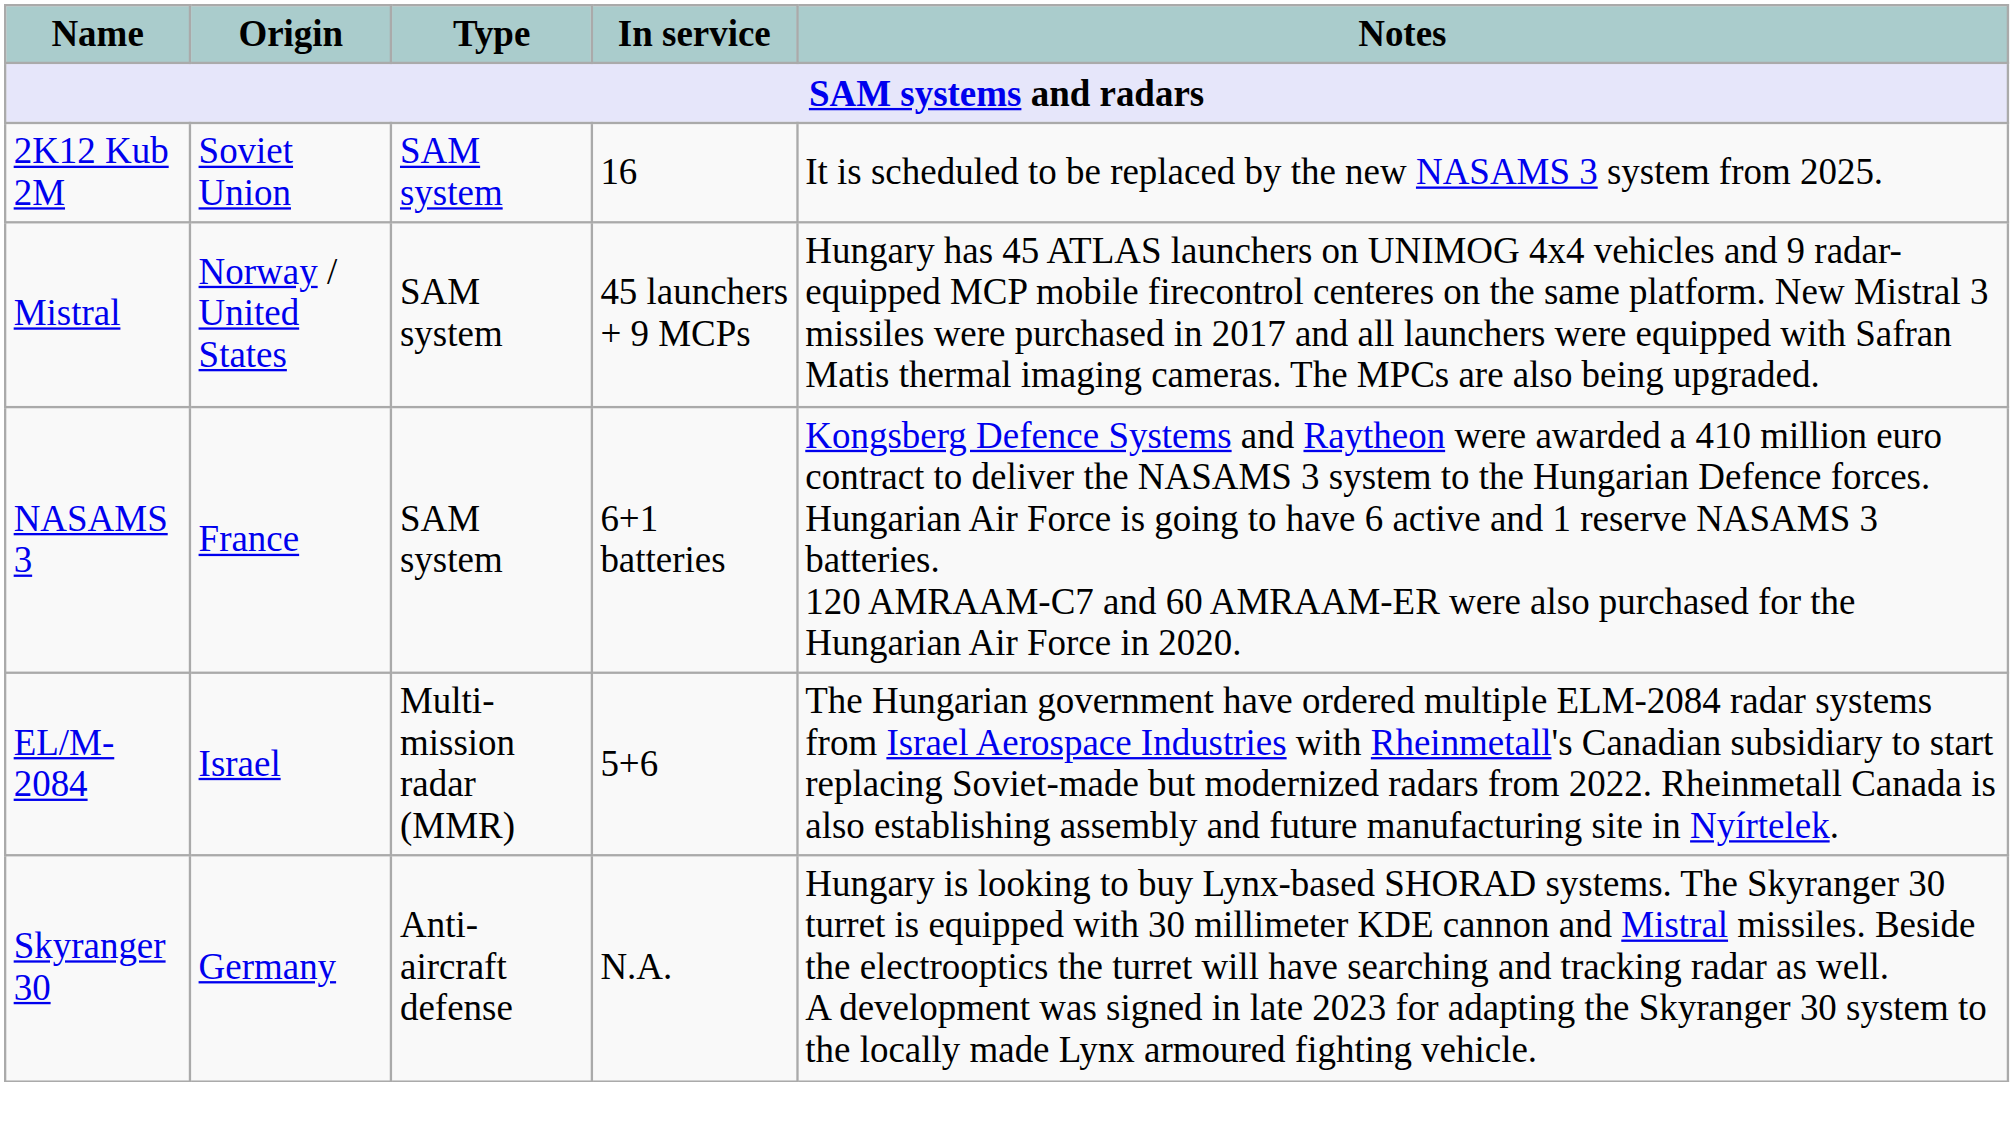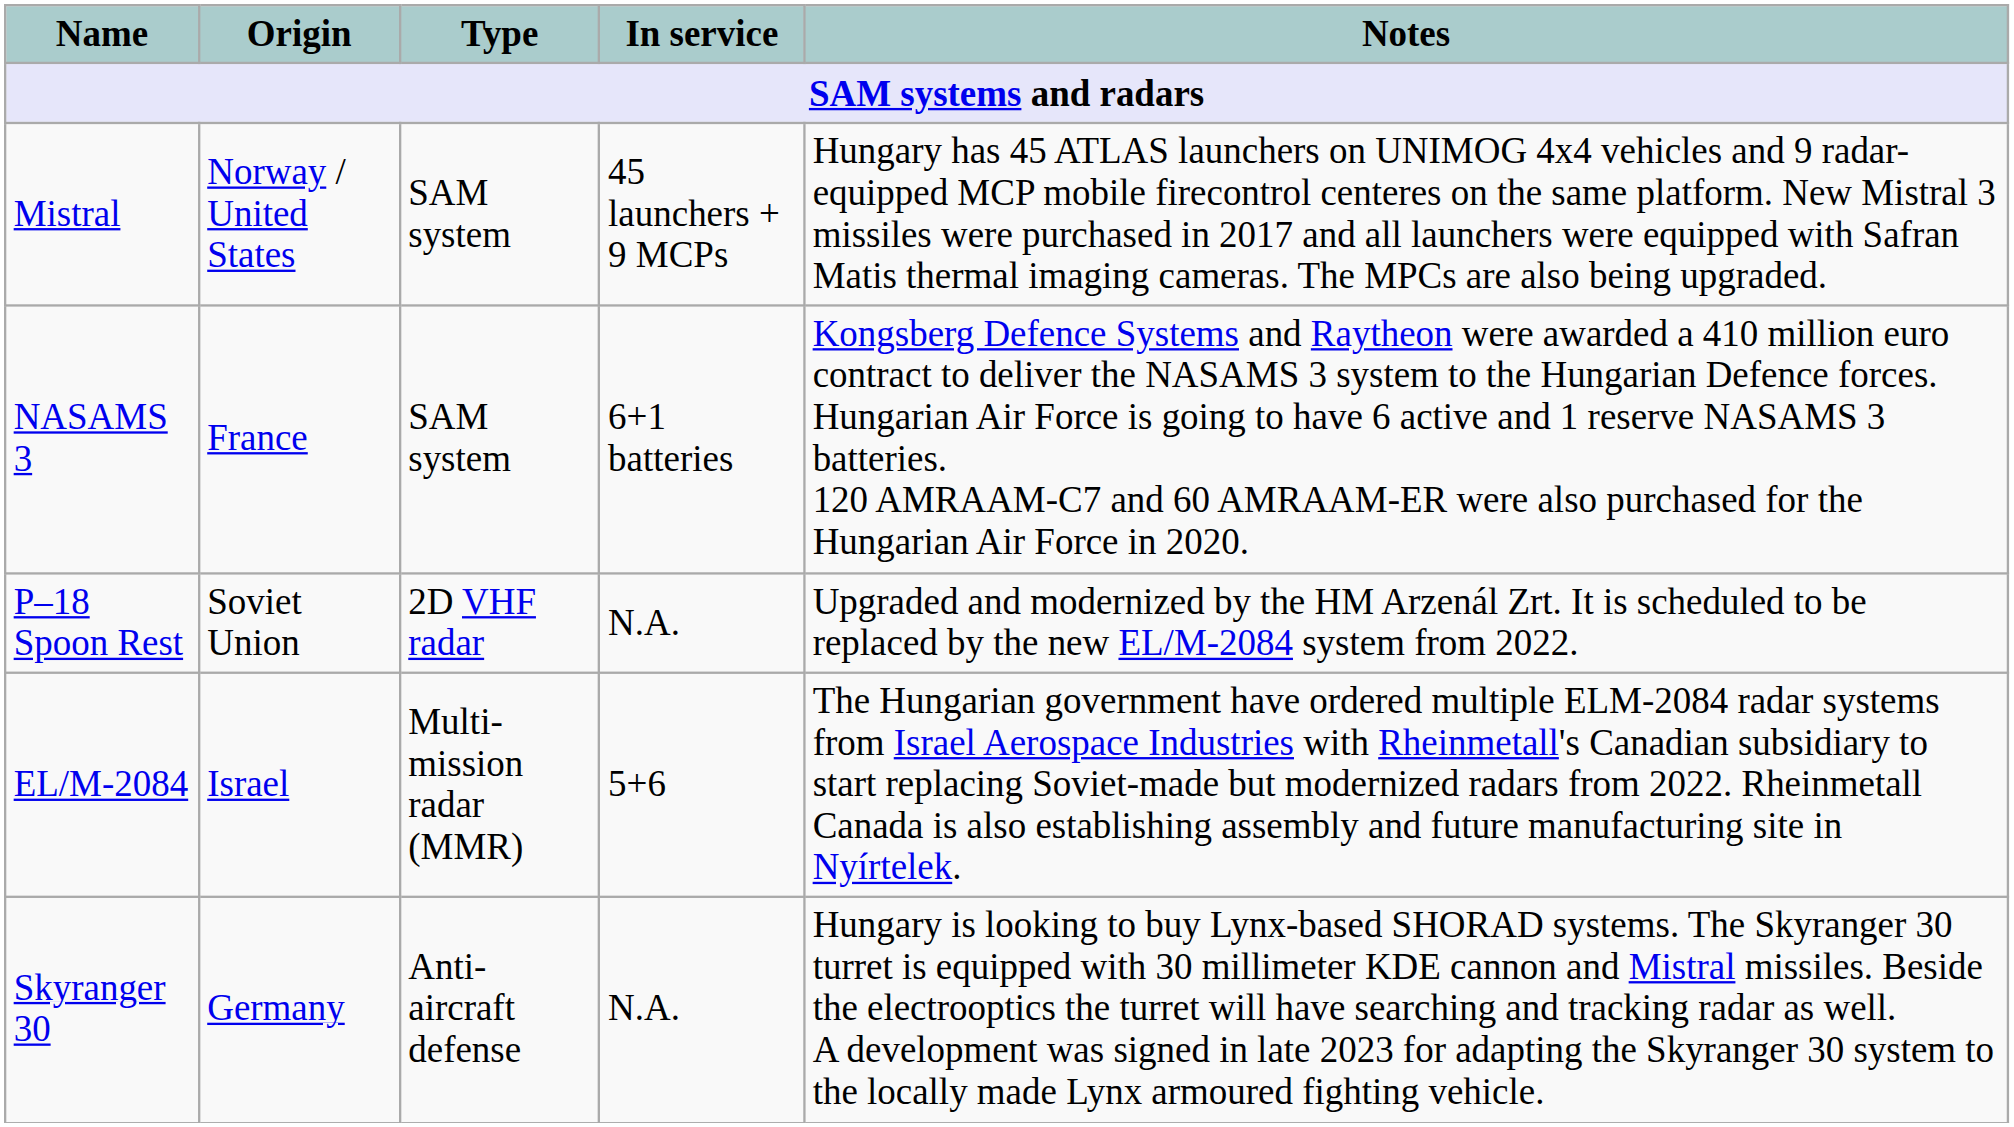- row: (91, 171)
+ row: (98, 621)
